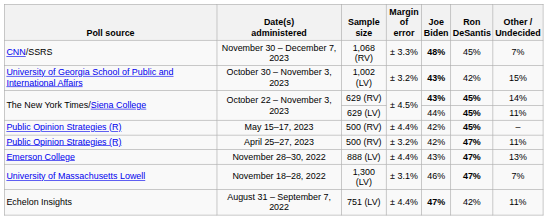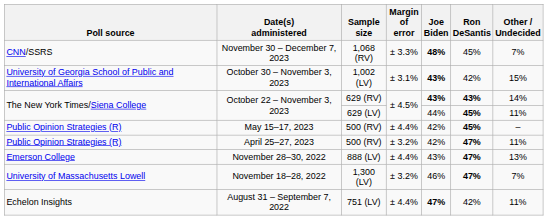(404, 78) ± 3.2% -> (404, 78) ± 3.1%
(472, 98) 45% -> (472, 98) 43%
(404, 177) ± 3.1% -> (404, 177) ± 3.2%
